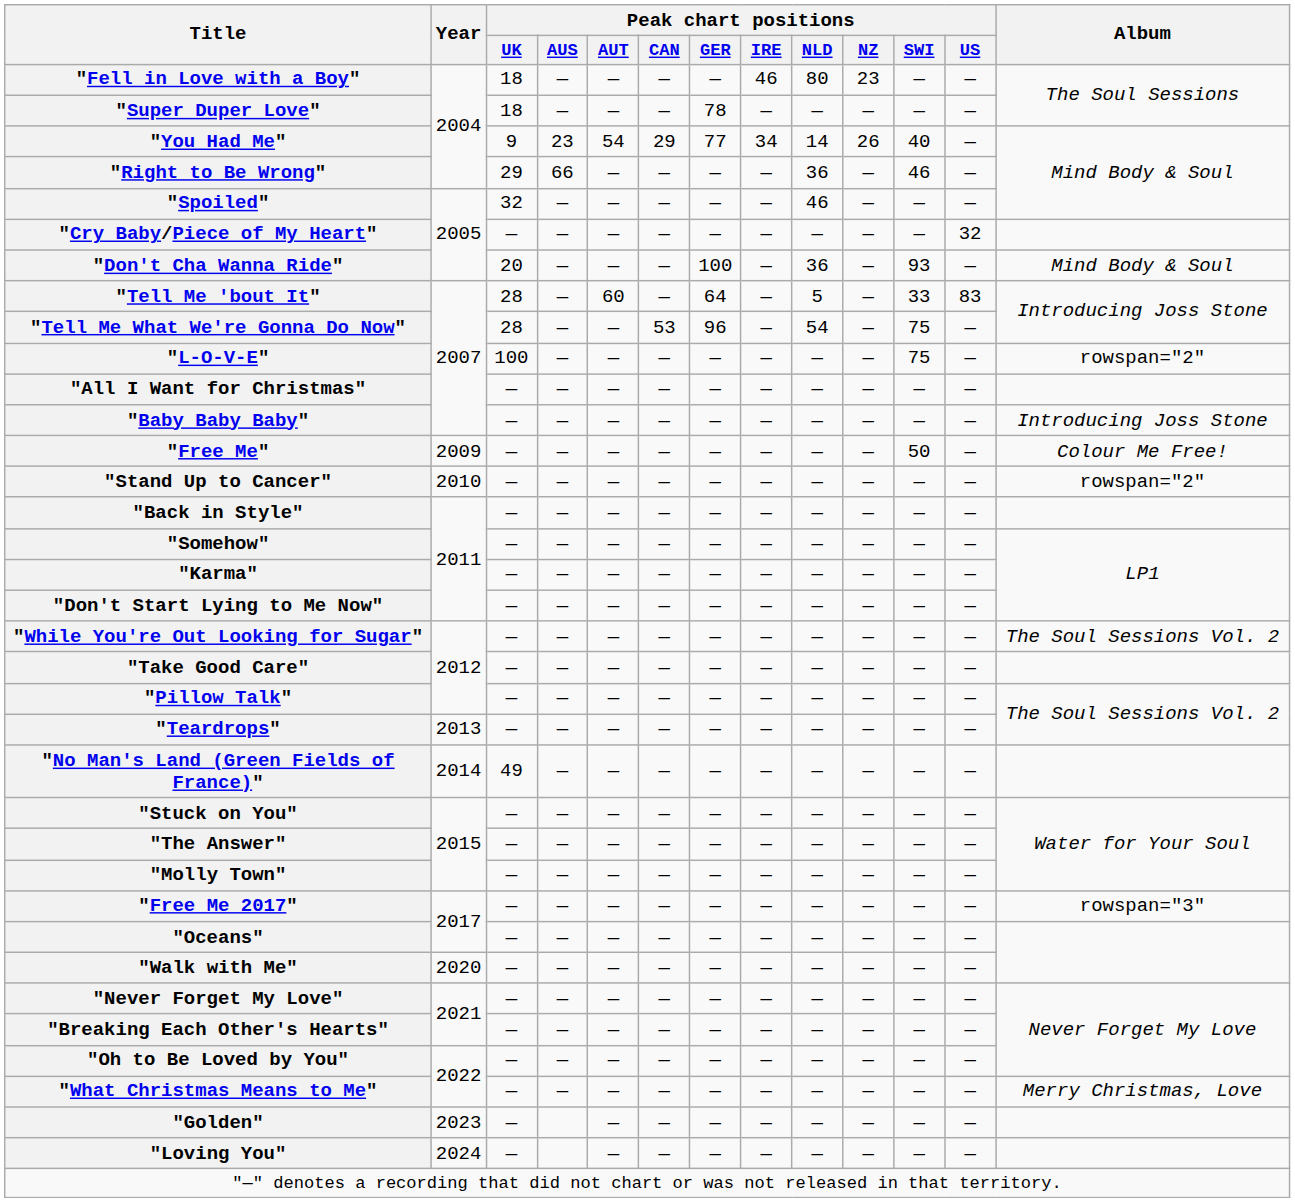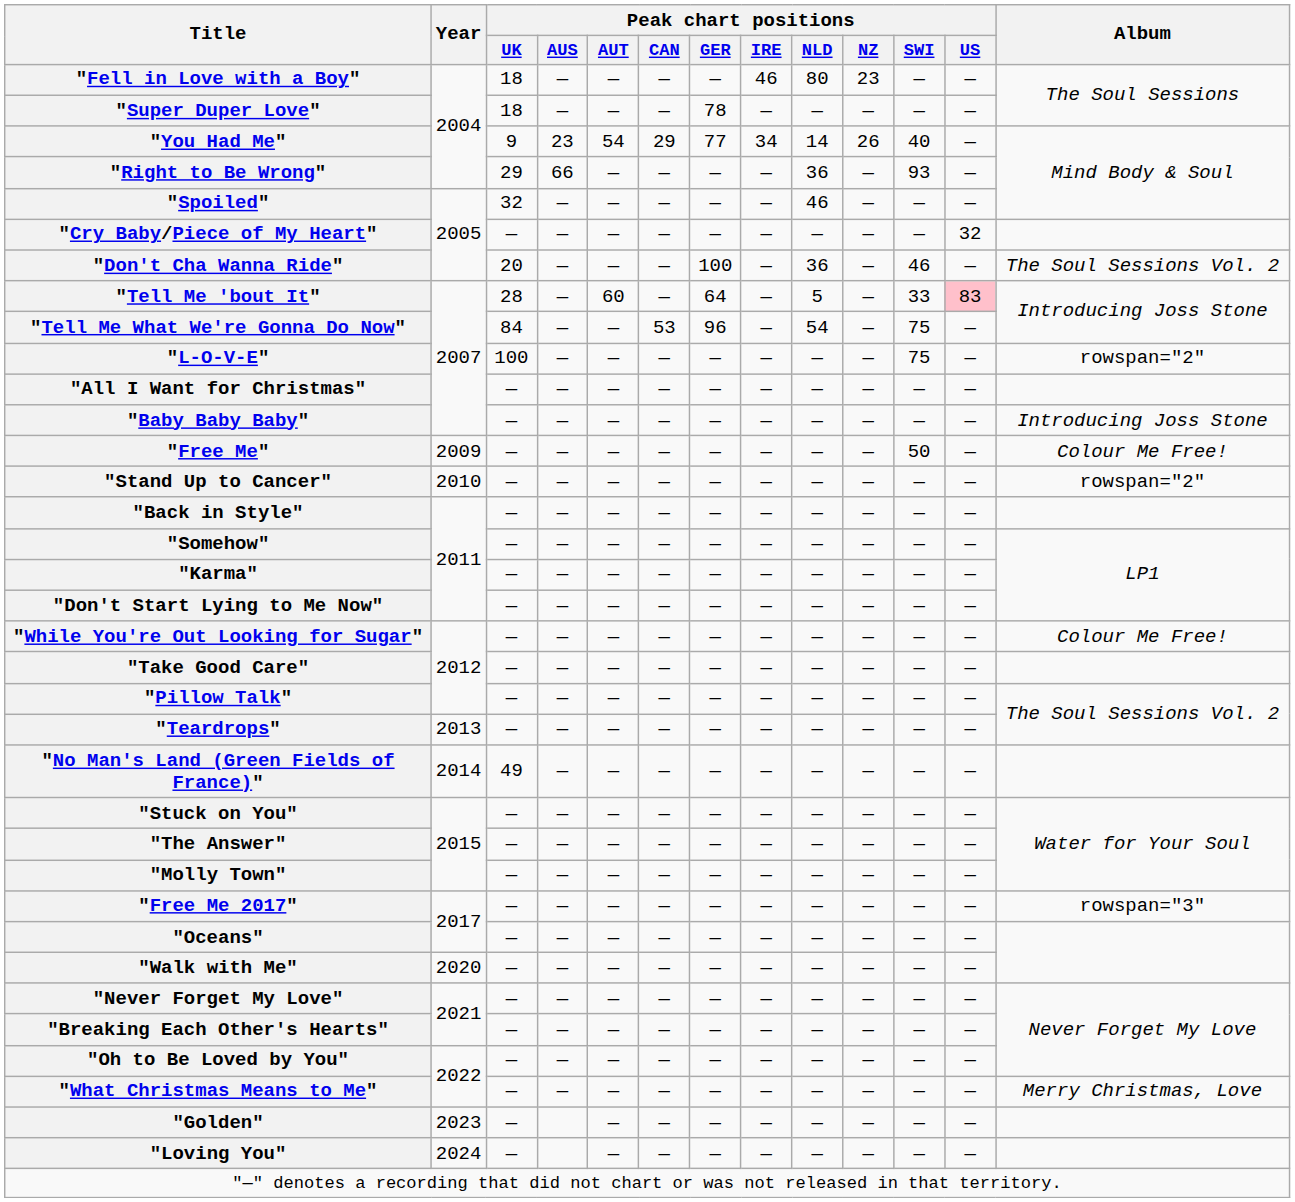(919, 173) 46 -> (919, 173) 93
(919, 265) 93 -> (919, 265) 46
(1142, 265) Mind Body & Soul -> (1142, 265) The Soul Sessions Vol. 2
(970, 296) no background -> (970, 296) pink background
(511, 327) 28 -> (511, 327) 84
(1142, 637) The Soul Sessions Vol. 2 -> (1142, 637) Colour Me Free!
